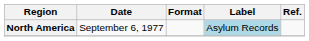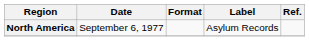(242, 28) lightblue background -> (242, 28) no background
